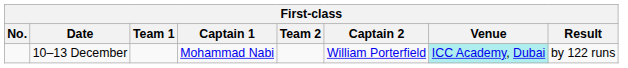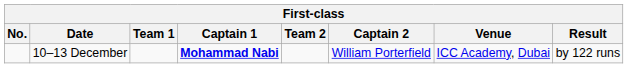(227, 53) normal -> (229, 53) bold
(489, 53) paleturquoise background -> (493, 53) no background
